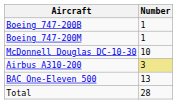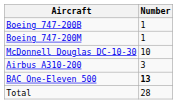(143, 65) khaki background -> (143, 65) no background
(146, 79) normal -> (146, 79) bold
